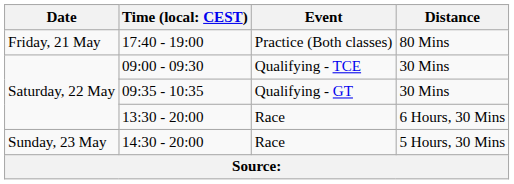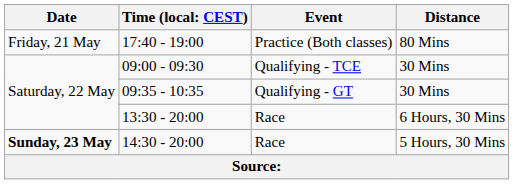(57, 142) normal -> (60, 142) bold
